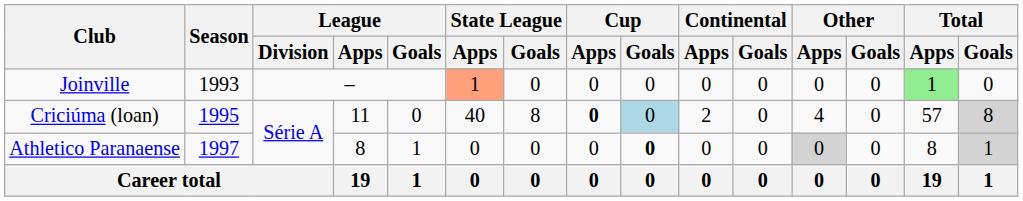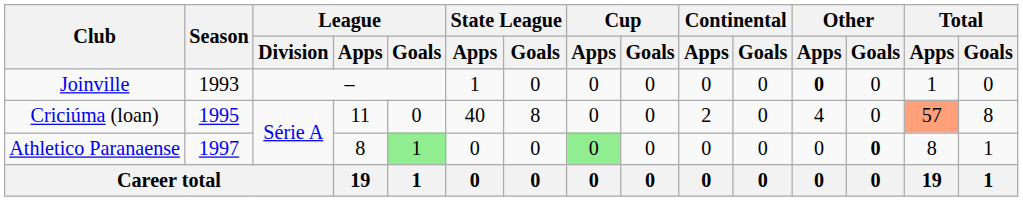(475, 84) lightsalmon background -> (475, 84) no background
(819, 84) normal -> (819, 84) bold
(932, 84) lightgreen background -> (932, 84) no background
(594, 116) bold -> (594, 116) normal
(650, 116) lightblue background -> (650, 116) no background
(932, 116) no background -> (932, 116) lightsalmon background
(988, 116) lightgrey background -> (988, 116) no background
(417, 148) no background -> (417, 148) lightgreen background
(594, 148) no background -> (594, 148) lightgreen background
(650, 148) bold -> (650, 148) normal
(819, 148) lightgrey background -> (819, 148) no background
(875, 148) normal -> (875, 148) bold
(988, 148) lightgrey background -> (988, 148) no background
